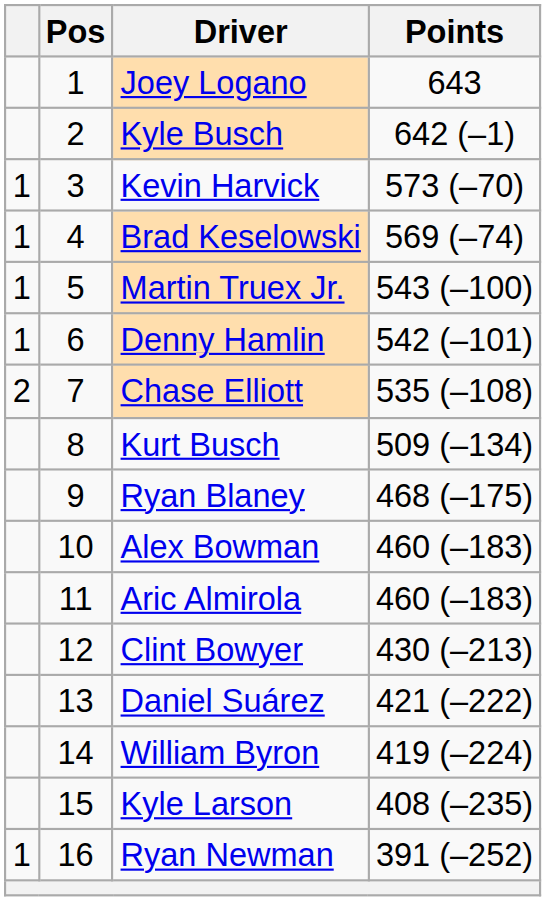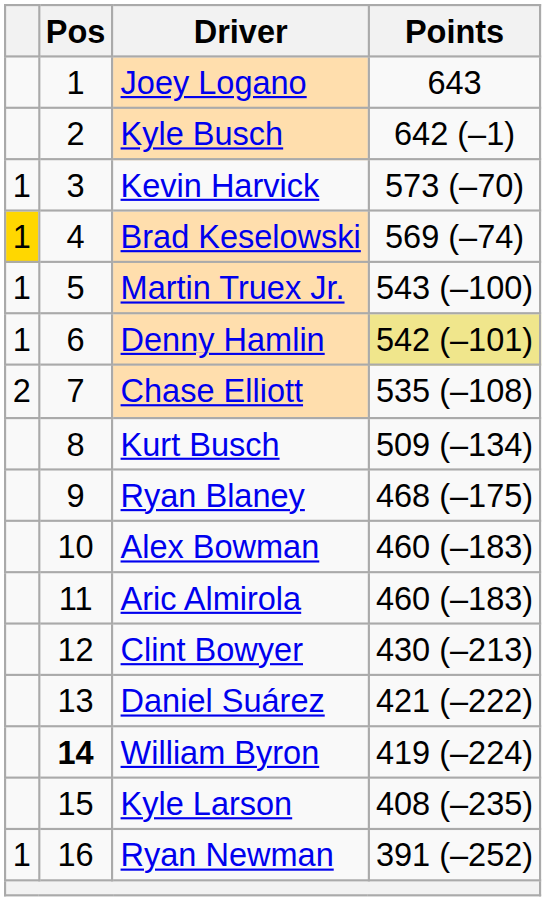(22, 237) no background -> (22, 237) gold background
(455, 340) no background -> (455, 340) khaki background
(76, 752) normal -> (76, 752) bold
